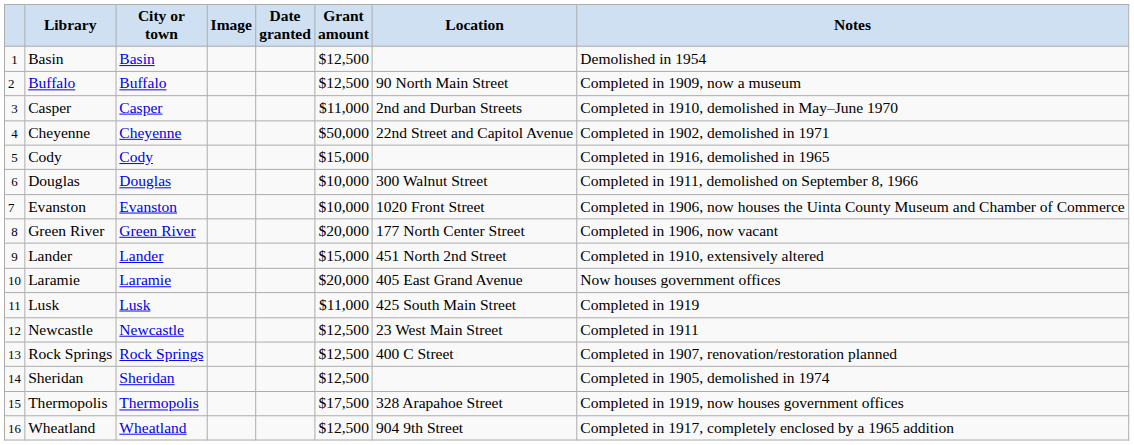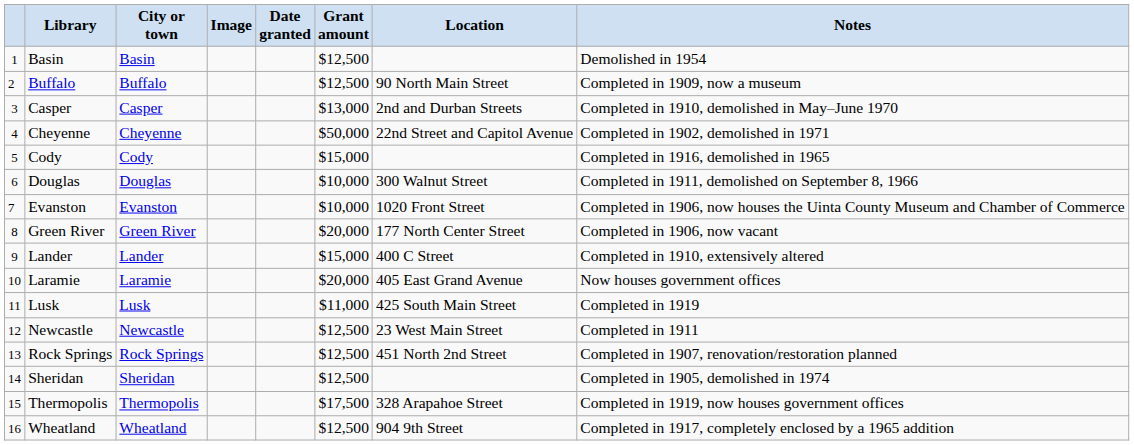(344, 108) $11,000 -> (344, 108) $13,000
(441, 255) 451 North 2nd Street -> (415, 255) 400 C Street
(415, 354) 400 C Street -> (441, 354) 451 North 2nd Street
